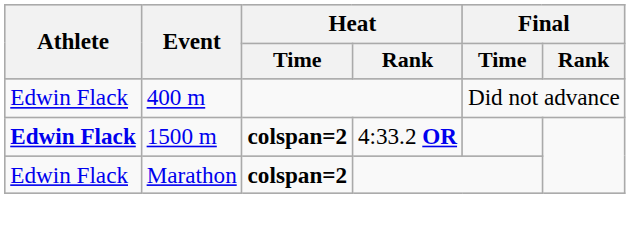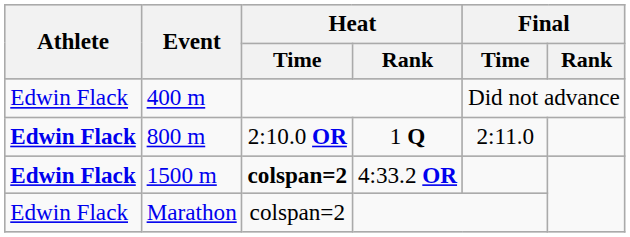+ row: (176, 136)
(297, 174) bold -> (297, 213) normal
